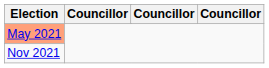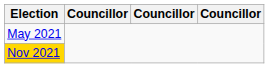(34, 33) lightsalmon background -> (34, 33) no background
(34, 53) no background -> (34, 53) gold background
